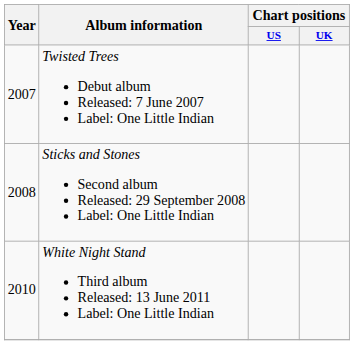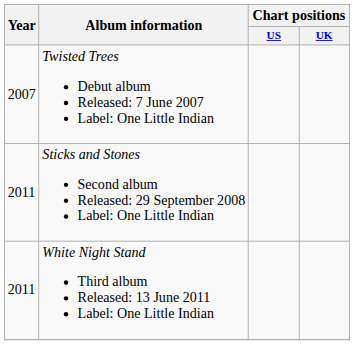(22, 192) 2008 -> (22, 192) 2011
(22, 290) 2010 -> (22, 290) 2011
